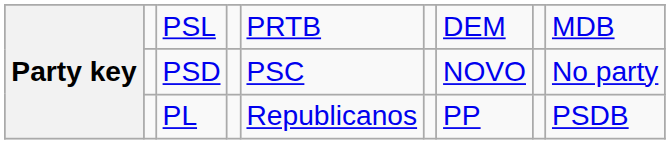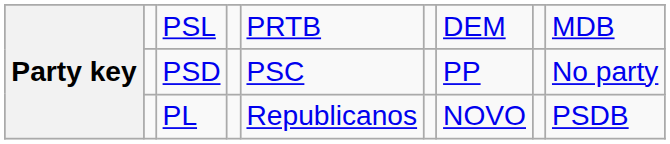(485, 71) NOVO -> (462, 71) PP
(462, 116) PP -> (485, 116) NOVO
